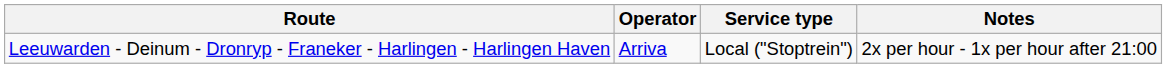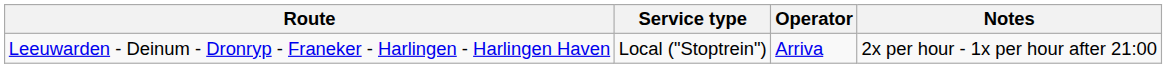columns swapped: (779, 19) <-> (658, 19)
